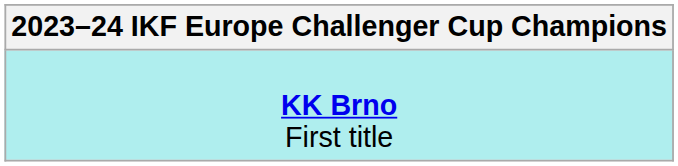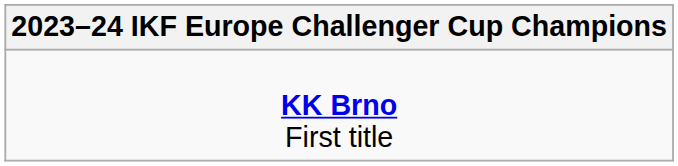(339, 120) paleturquoise background -> (339, 120) no background
